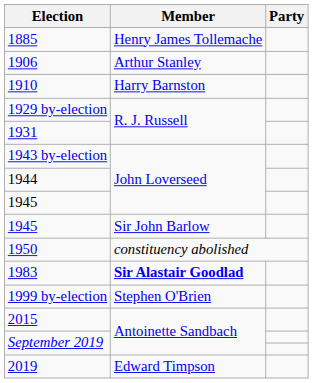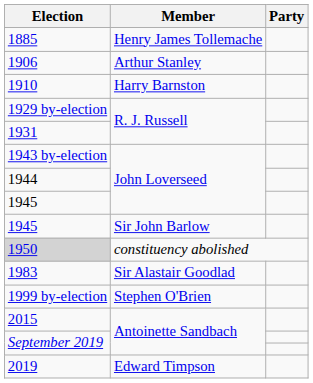(23, 249) no background -> (23, 249) lightgrey background
(179, 272) bold -> (174, 272) normal
